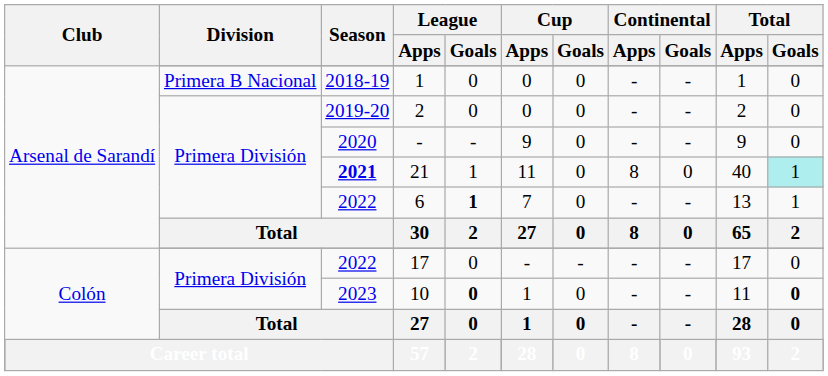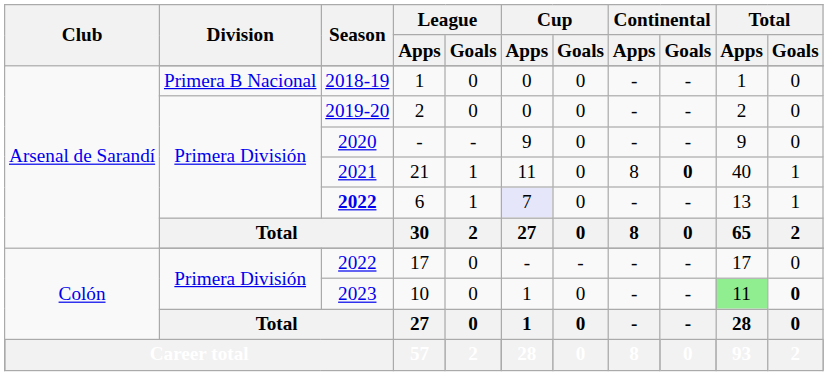(357, 171) bold -> (357, 171) normal
(688, 171) normal -> (688, 171) bold
(795, 171) paleturquoise background -> (795, 171) no background
(357, 202) normal -> (357, 202) bold
(473, 202) bold -> (473, 202) normal
(527, 202) no background -> (527, 202) lavender background
(473, 293) bold -> (473, 293) normal
(742, 293) no background -> (742, 293) lightgreen background
